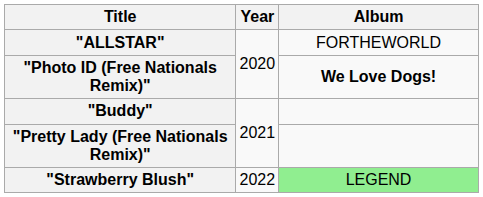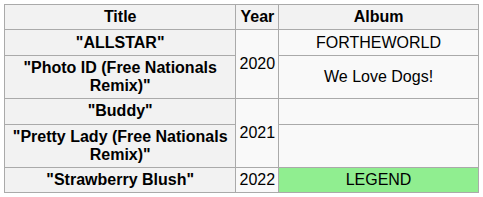(379, 76) bold -> (379, 76) normal
